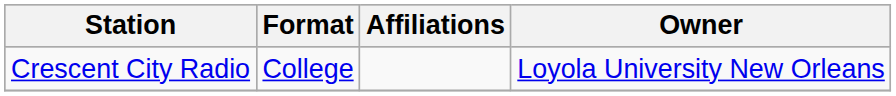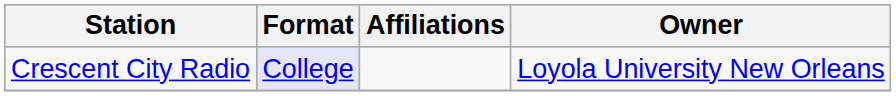(308, 68) no background -> (308, 68) lavender background
